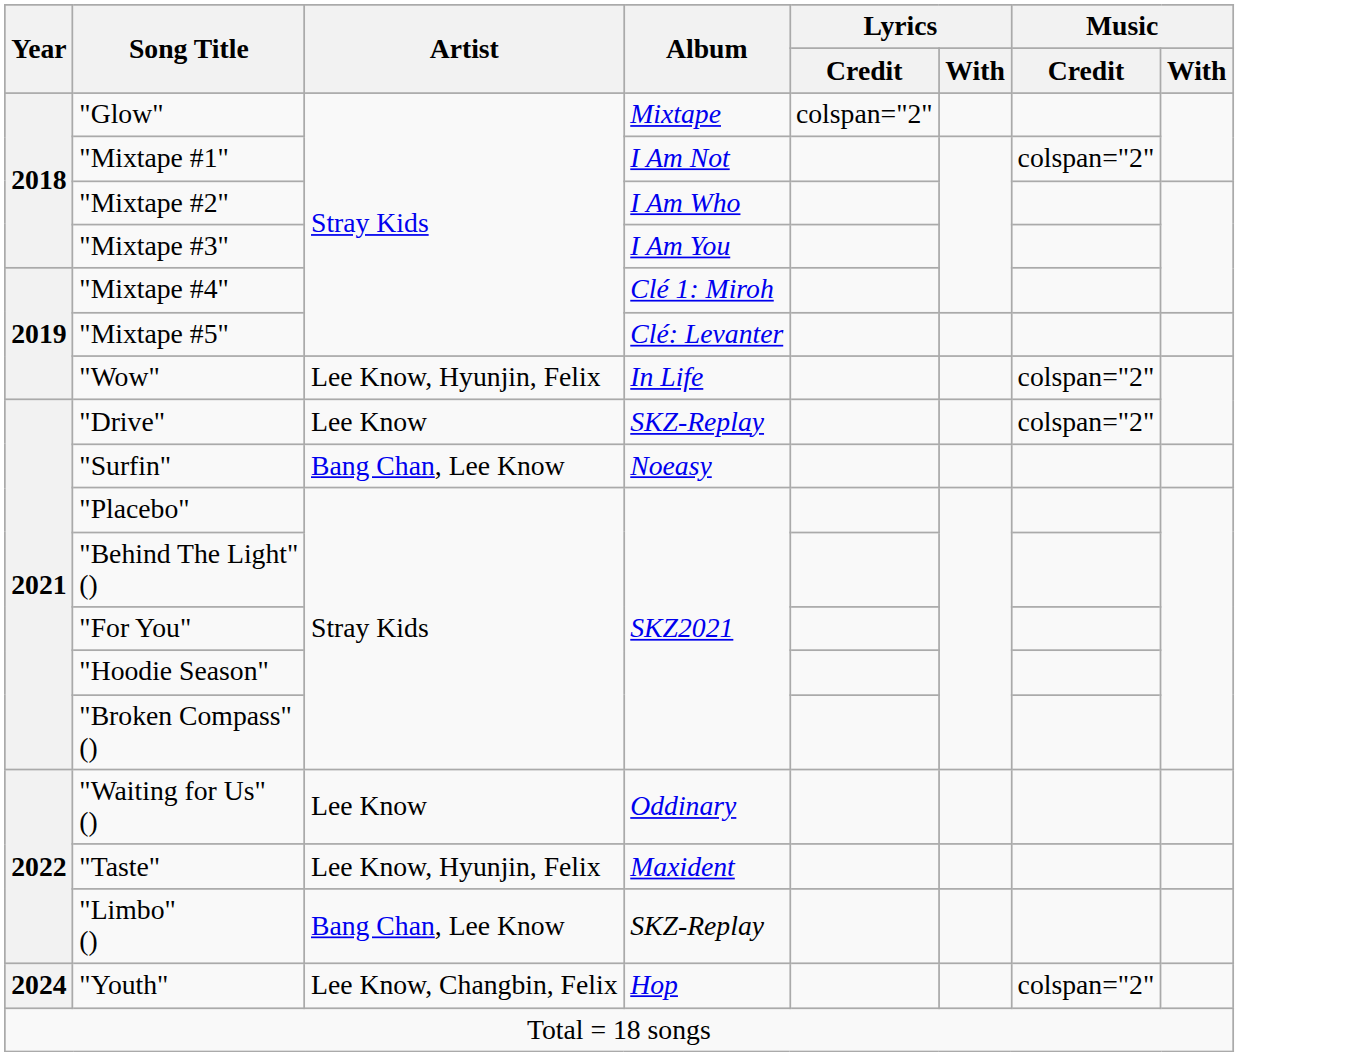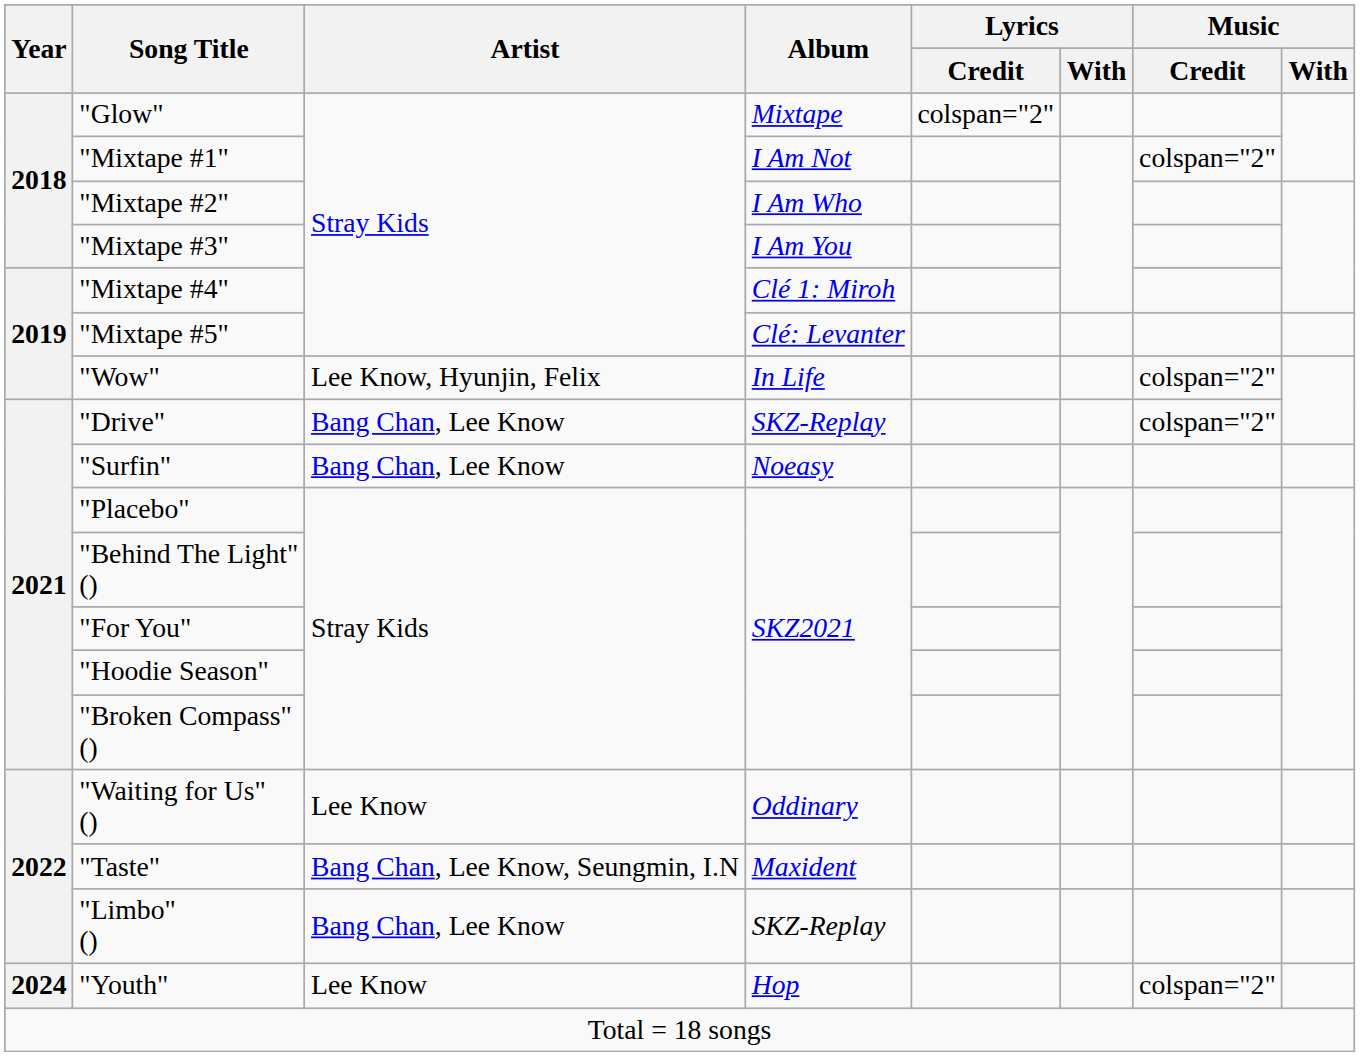(369, 421) Lee Know -> (438, 421) Bang Chan, Lee Know
(456, 866) Lee Know, Hyunjin, Felix -> (525, 866) Bang Chan, Lee Know, Seungmin, I.N
(464, 985) Lee Know, Changbin, Felix -> (369, 985) Lee Know
